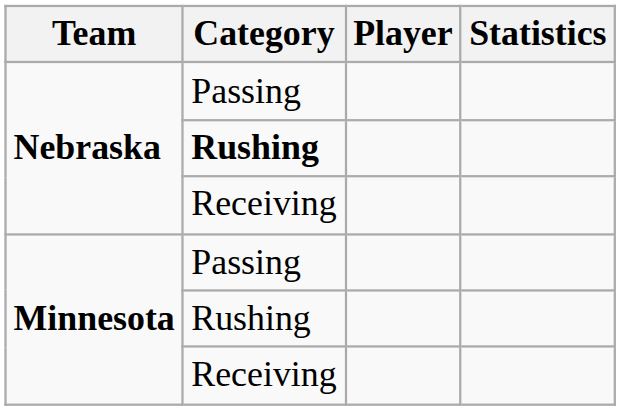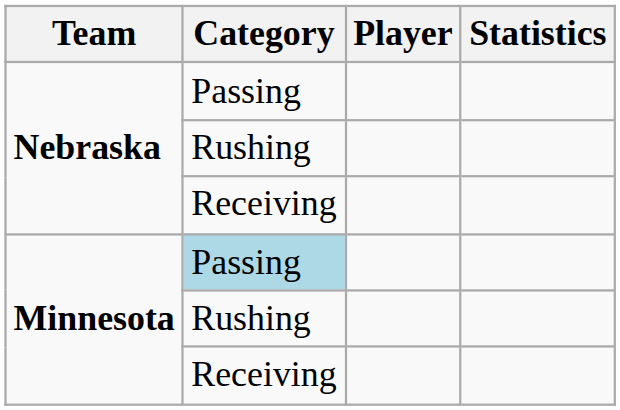(255, 147) bold -> (251, 147) normal
(246, 261) no background -> (246, 261) lightblue background
